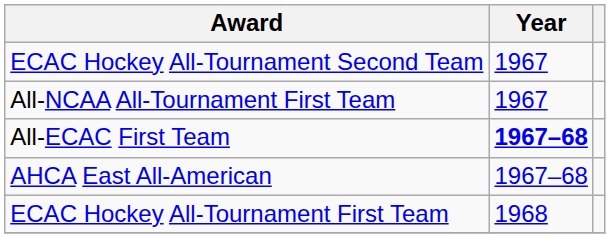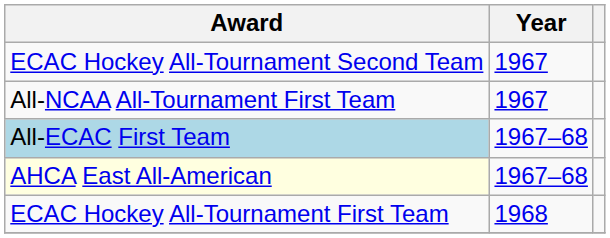(120, 137) no background -> (120, 137) lightblue background
(541, 137) bold -> (541, 137) normal
(141, 175) no background -> (141, 175) lightyellow background
